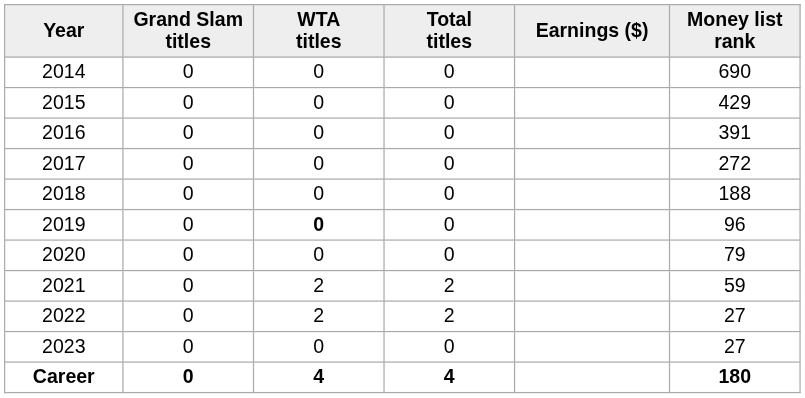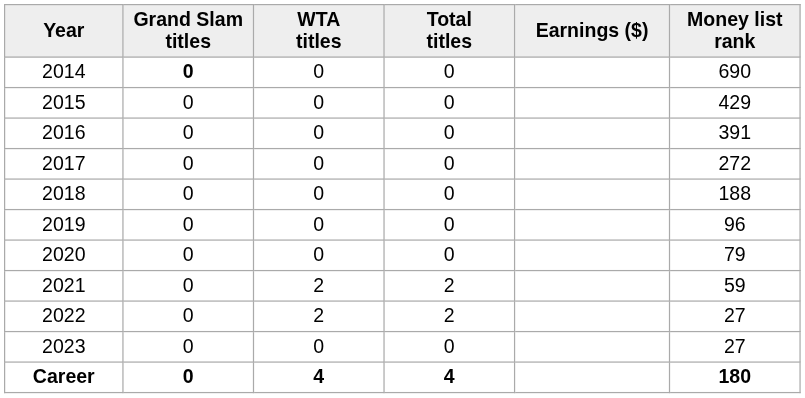(188, 72) normal -> (188, 72) bold
(319, 224) bold -> (319, 224) normal
